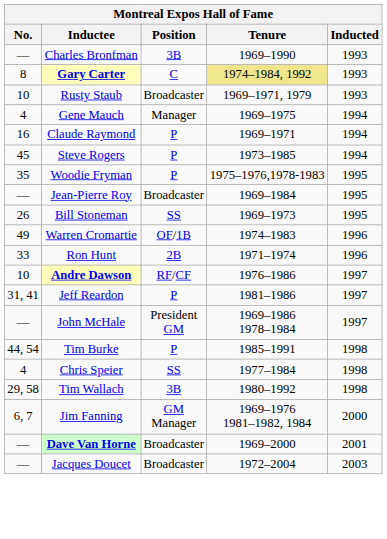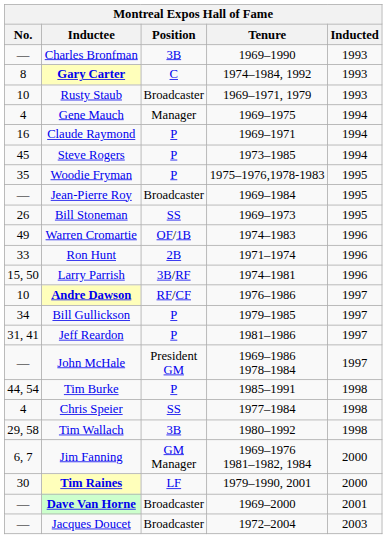(267, 74) khaki background -> (267, 74) no background
+ row: (91, 275)
+ row: (91, 315)
+ row: (91, 483)
